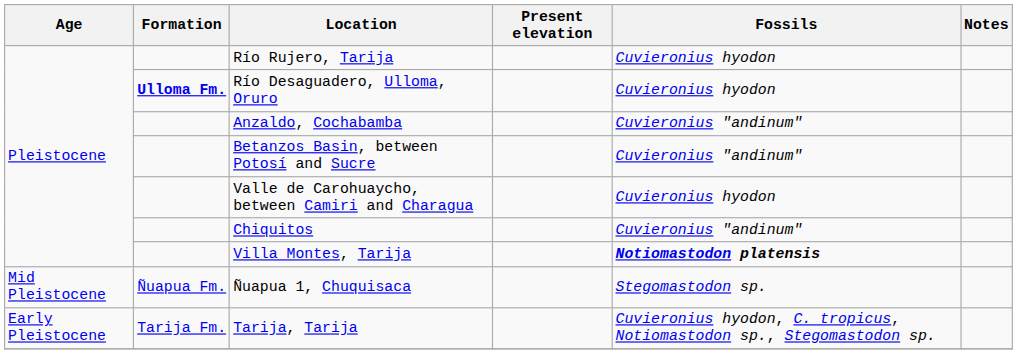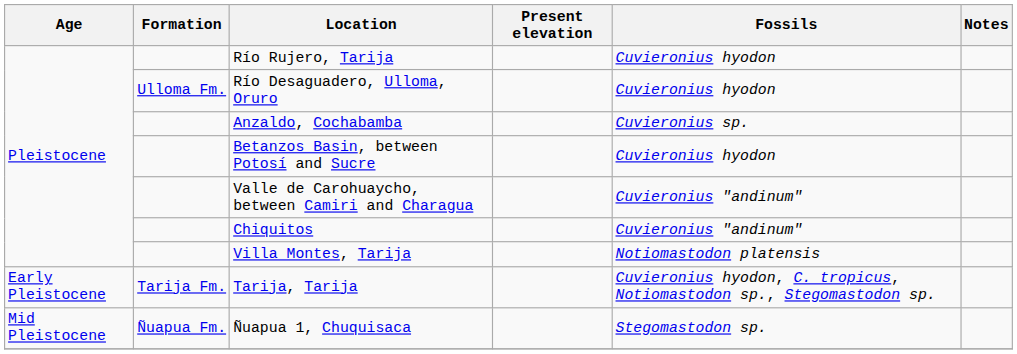(182, 91) bold -> (182, 91) normal
(709, 123) Cuvieronius "andinum" -> (682, 123) Cuvieronius sp.
(709, 156) Cuvieronius "andinum" -> (696, 156) Cuvieronius hyodon
(696, 197) Cuvieronius hyodon -> (709, 197) Cuvieronius "andinum"
(718, 254) bold -> (718, 254) normal
rows swapped: (322, 287) <-> (295, 328)
